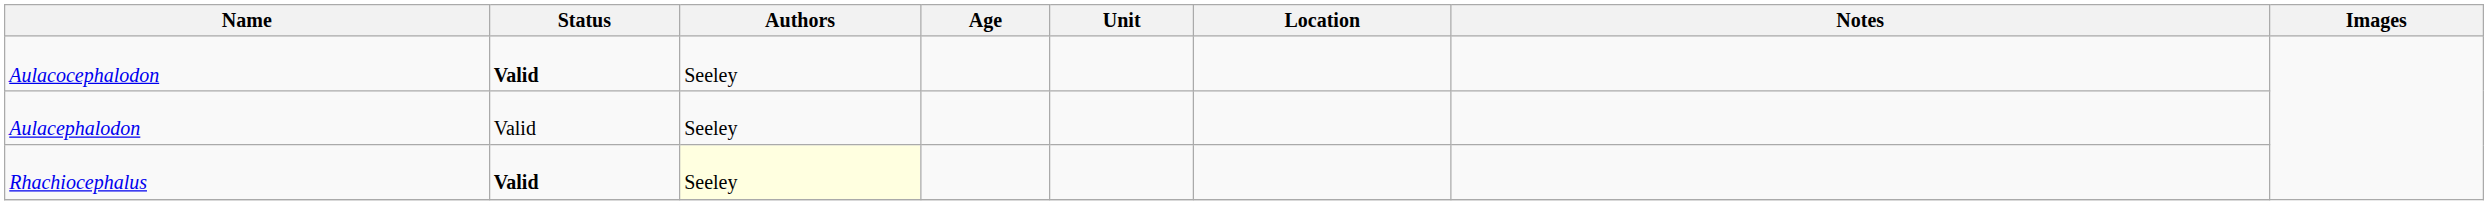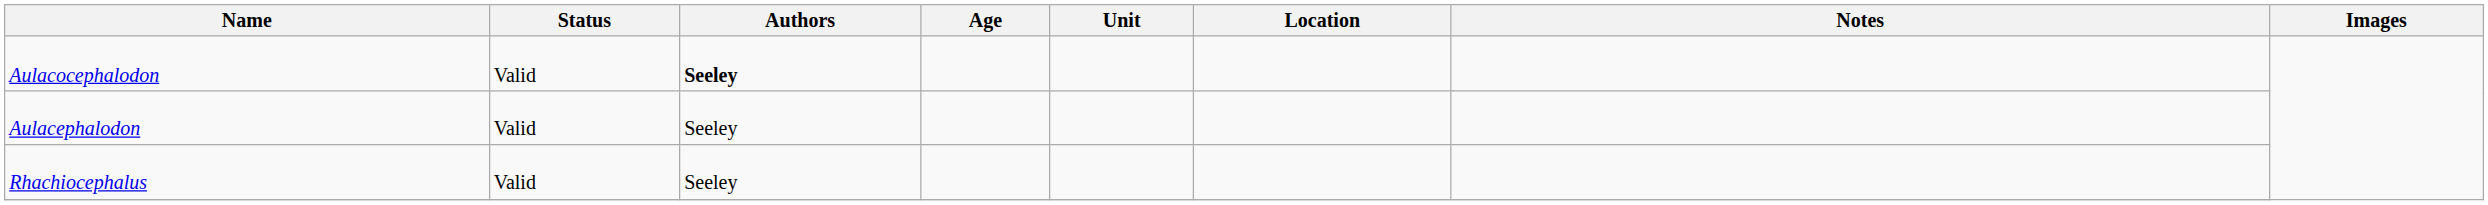(516, 74) bold -> (515, 74) normal
(711, 74) normal -> (711, 74) bold
(516, 183) bold -> (515, 183) normal
(711, 183) lightyellow background -> (711, 183) no background
